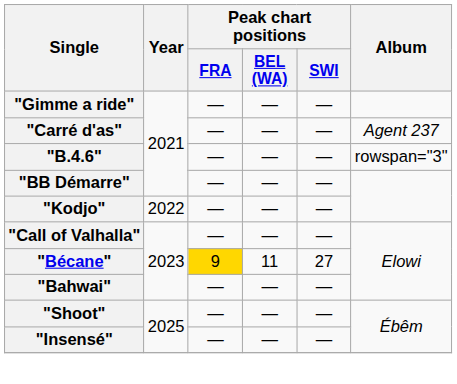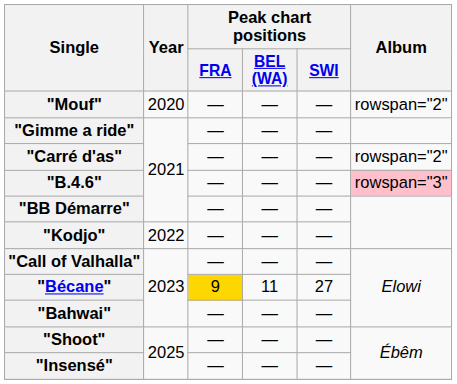+ row: (74, 104)
(401, 130) Agent 237 -> (401, 156) rowspan="2"
(401, 156) no background -> (401, 182) pink background
